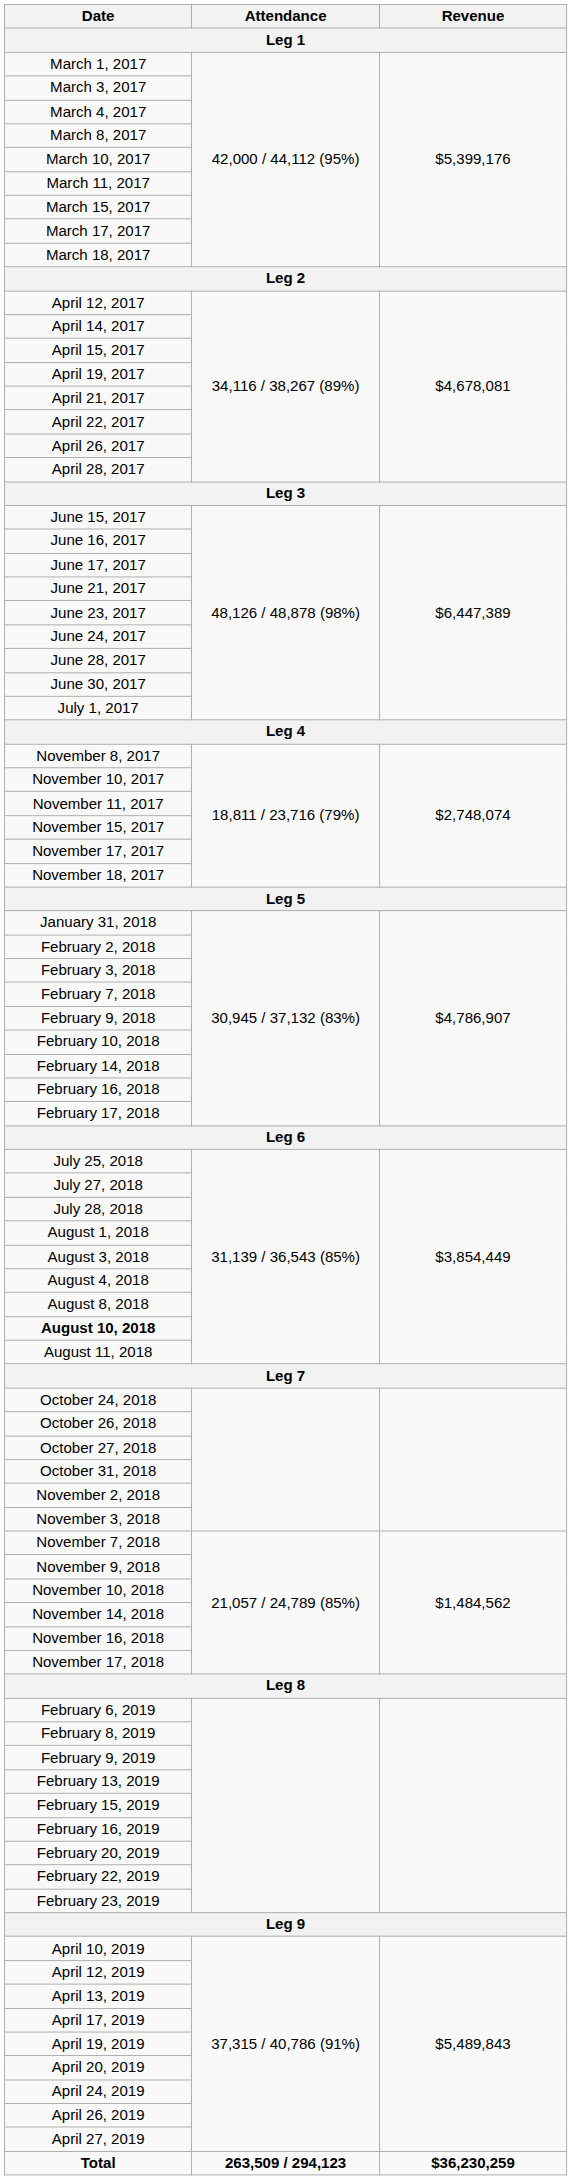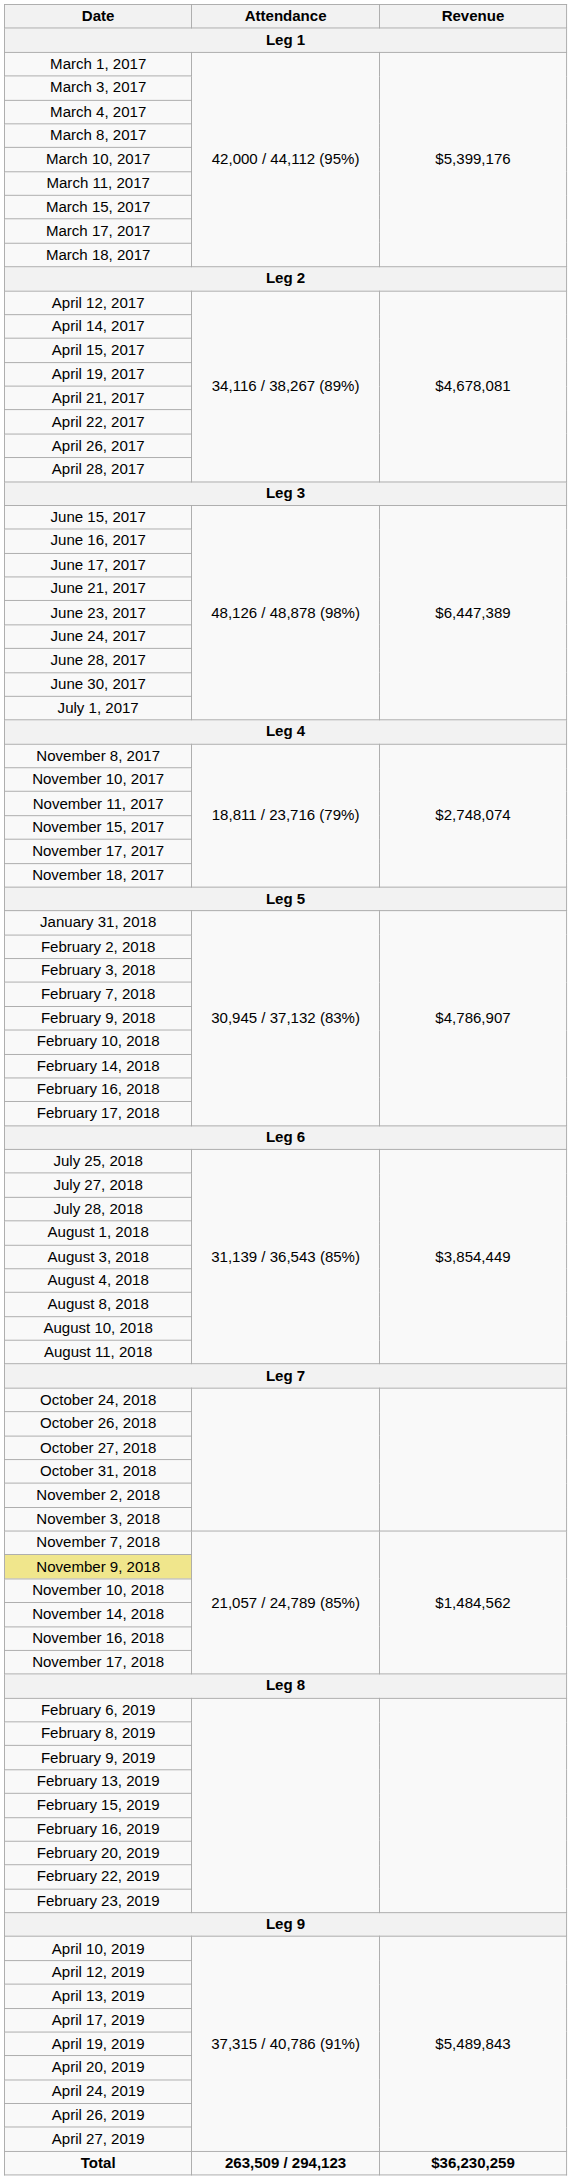(98, 1328) bold -> (98, 1328) normal
(98, 1566) no background -> (98, 1566) khaki background
